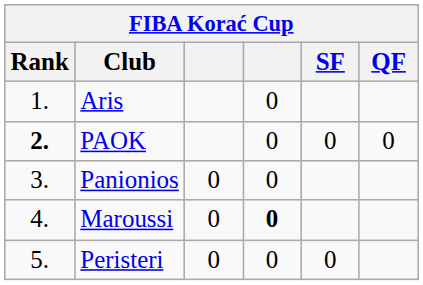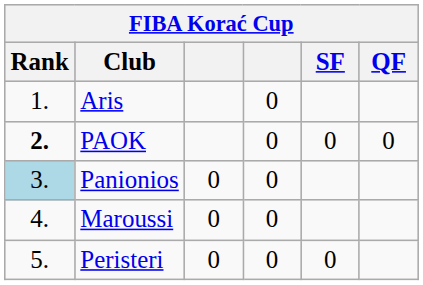(40, 180) no background -> (40, 180) lightblue background
(272, 219) bold -> (272, 219) normal
